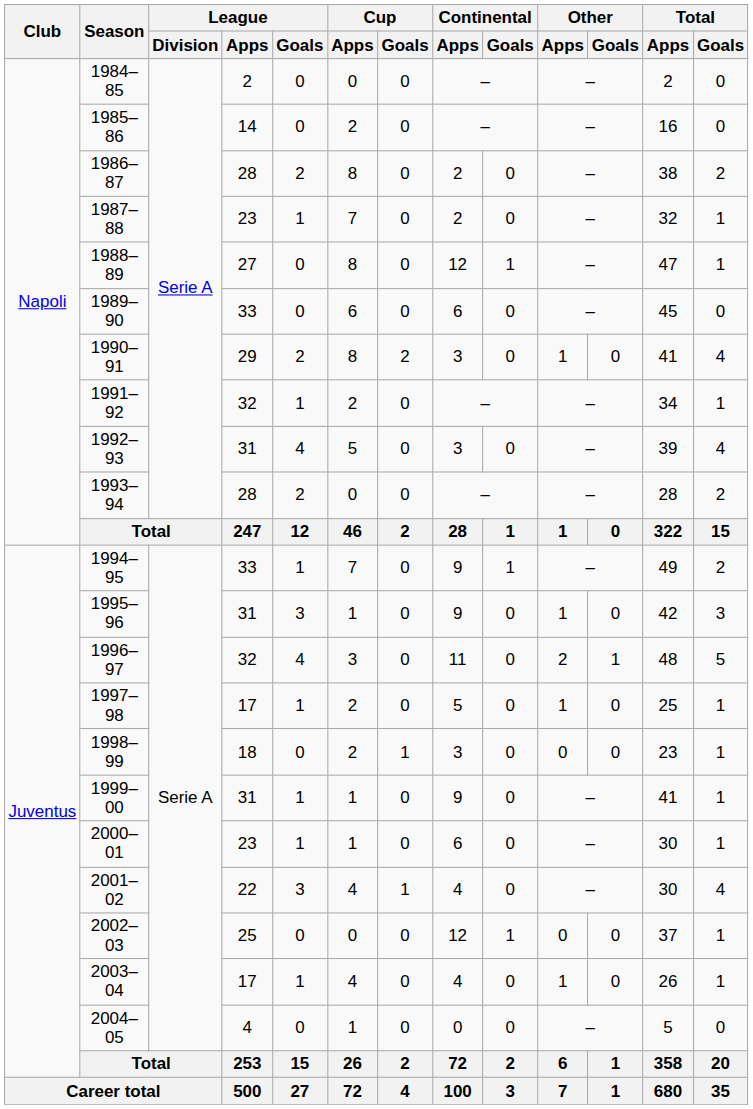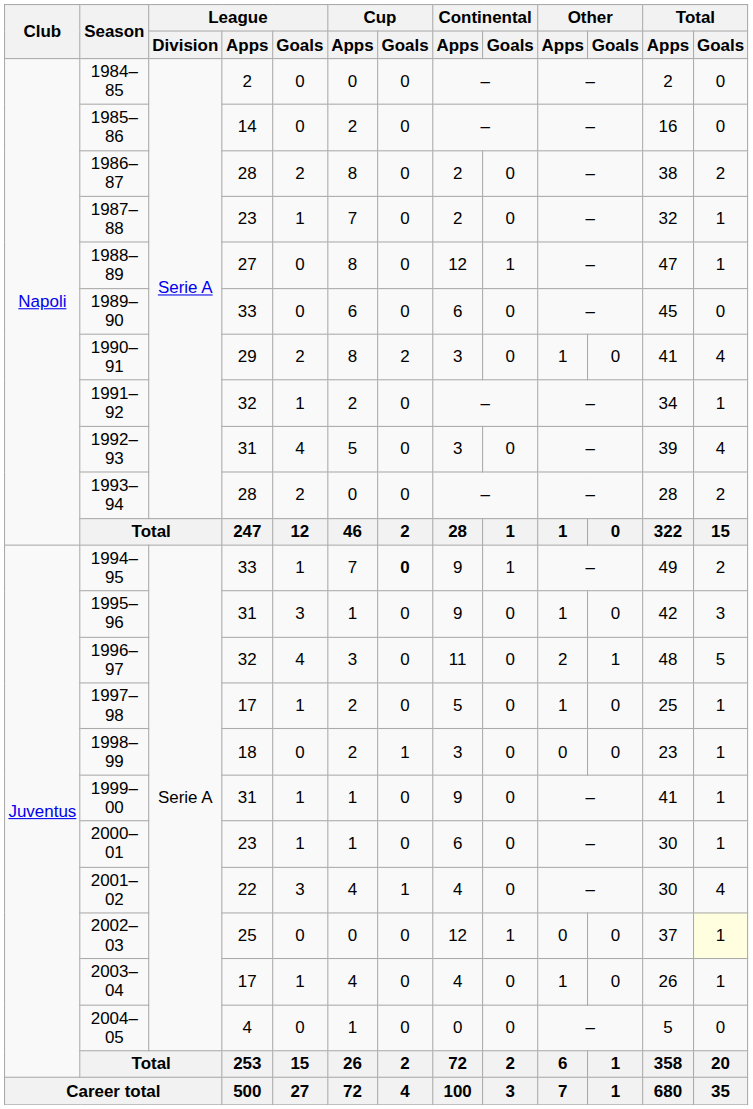(405, 567) normal -> (405, 567) bold
(721, 935) no background -> (721, 935) lightyellow background
